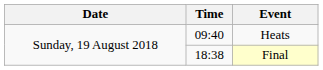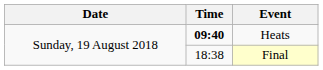(209, 34) normal -> (209, 34) bold
